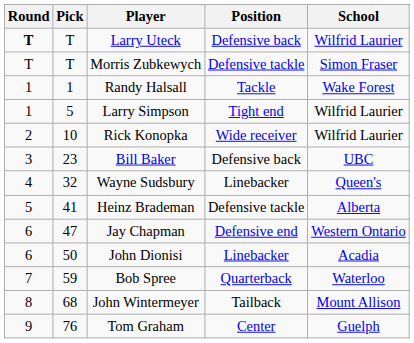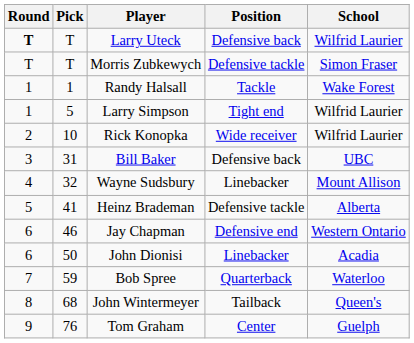(70, 159) 23 -> (70, 159) 31
(358, 183) Queen's -> (358, 183) Mount Allison
(70, 230) 47 -> (70, 230) 46
(358, 302) Mount Allison -> (358, 302) Queen's
